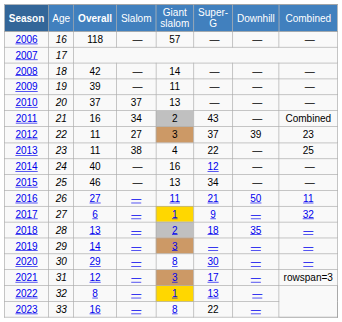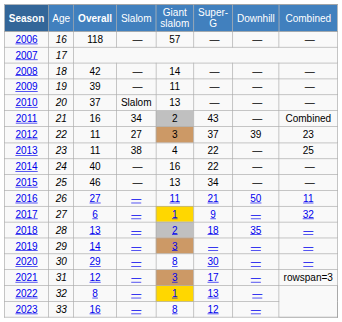(136, 103) 37 -> (136, 103) Slalom
(213, 167) 12 -> (213, 167) 22
(213, 310) 22 -> (213, 310) 12
